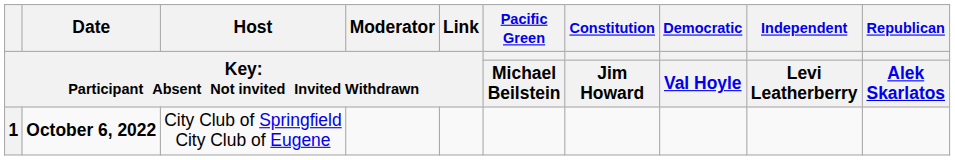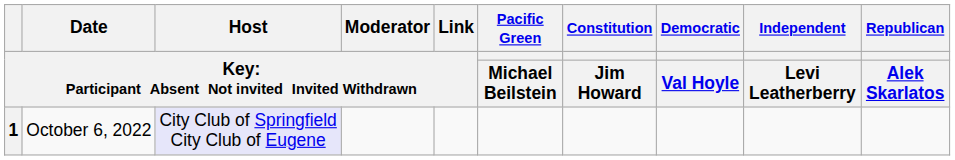(91, 130) bold -> (89, 130) normal
(253, 130) no background -> (248, 130) lavender background
